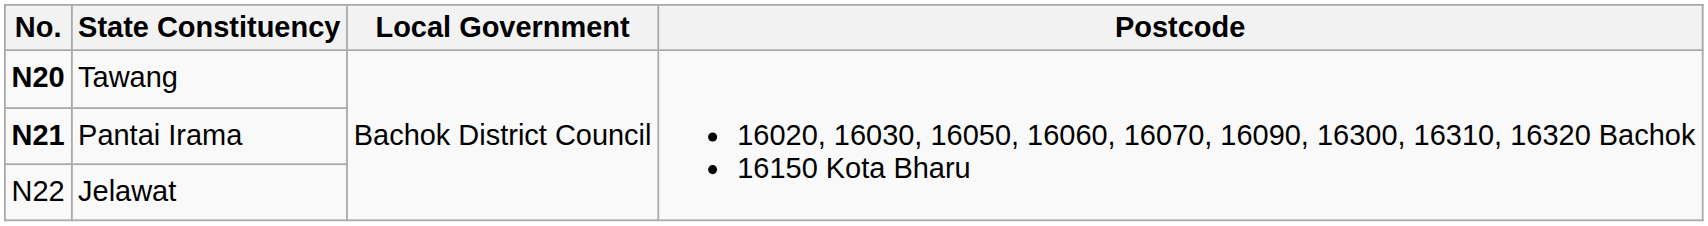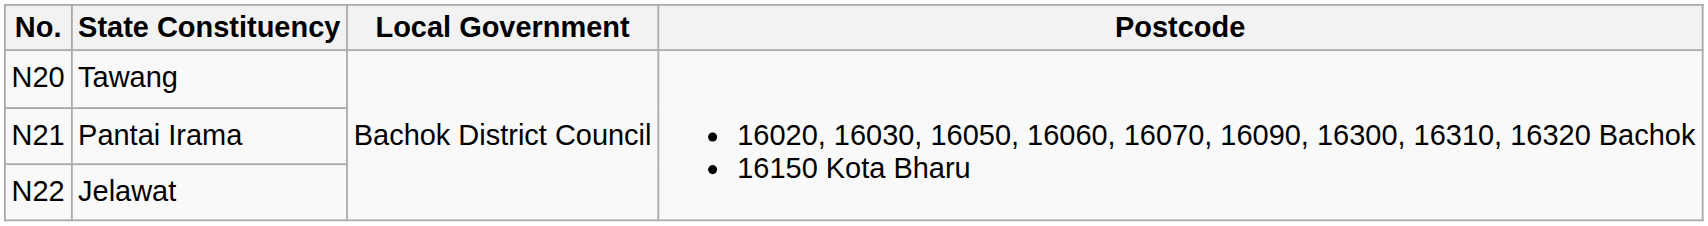(38, 78) bold -> (38, 78) normal
(38, 134) bold -> (38, 134) normal
